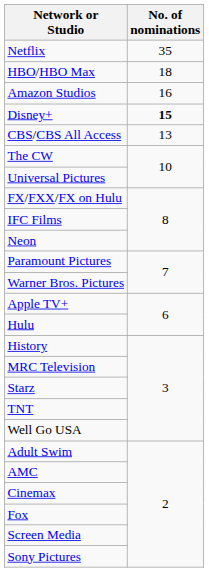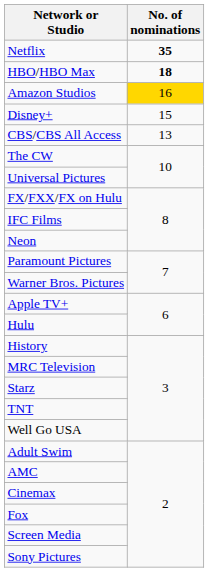(165, 51) normal -> (165, 51) bold
(165, 72) normal -> (165, 72) bold
(165, 93) no background -> (165, 93) gold background
(165, 114) bold -> (165, 114) normal
